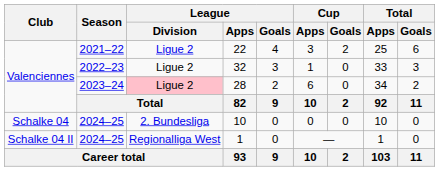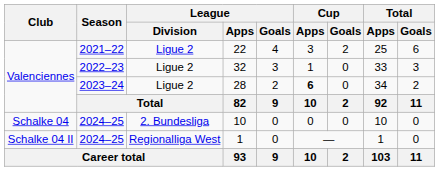(175, 85) pink background -> (175, 85) no background
(310, 85) normal -> (310, 85) bold
